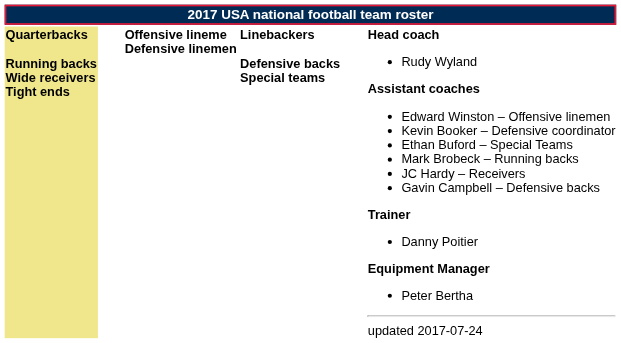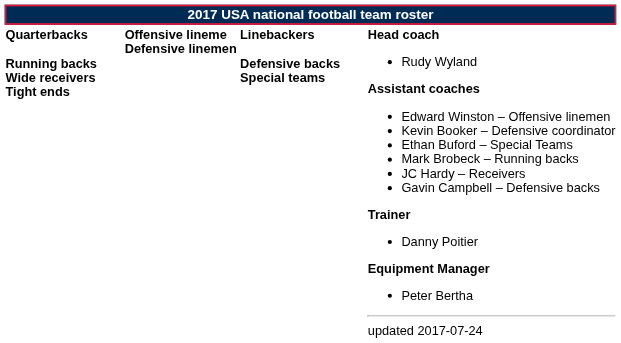(51, 63) khaki background -> (51, 63) no background
